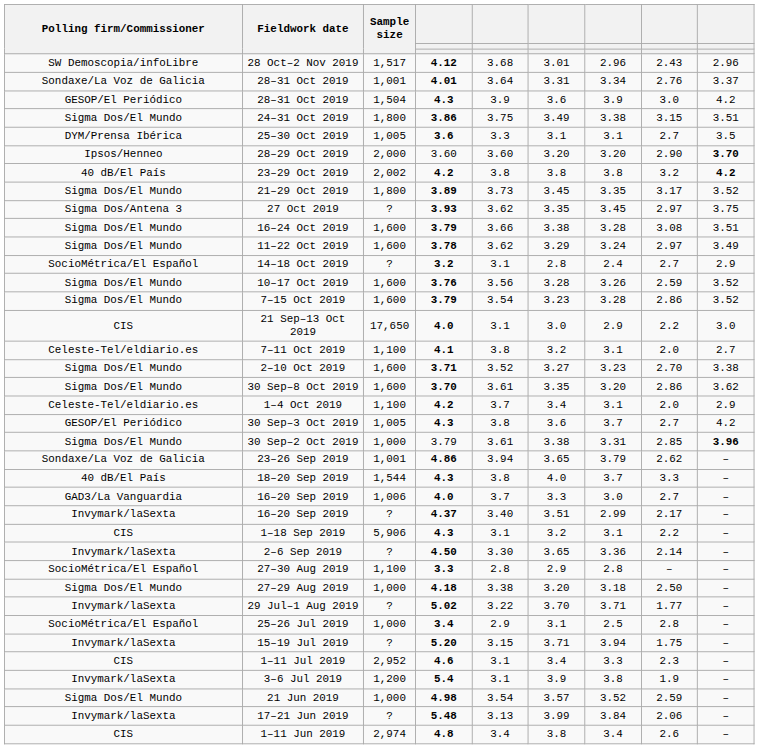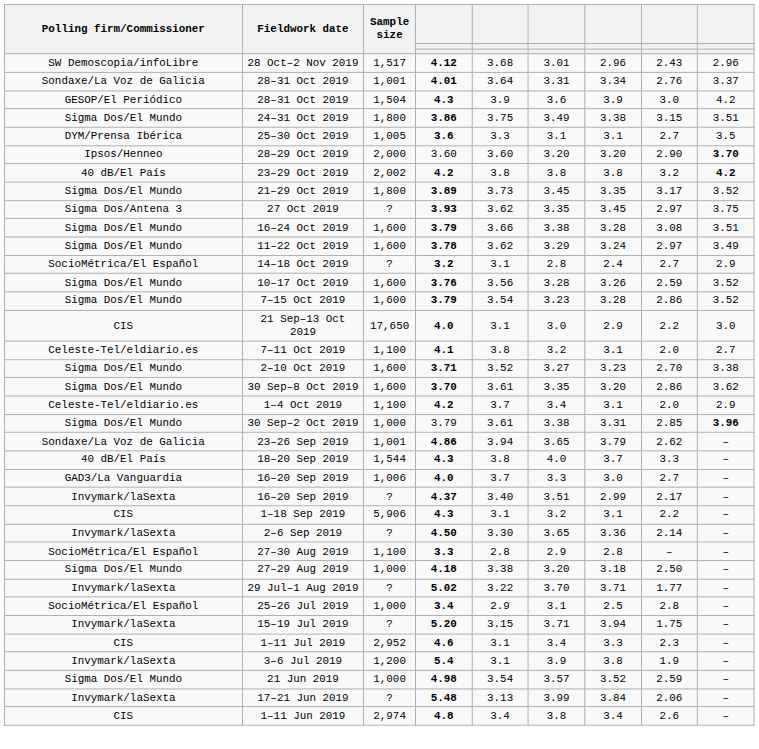- row: (303, 423)
